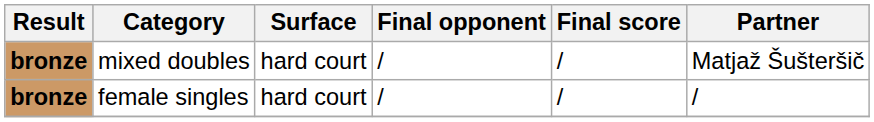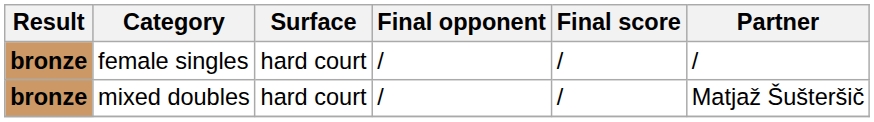rows swapped: (173, 97) <-> (174, 60)
